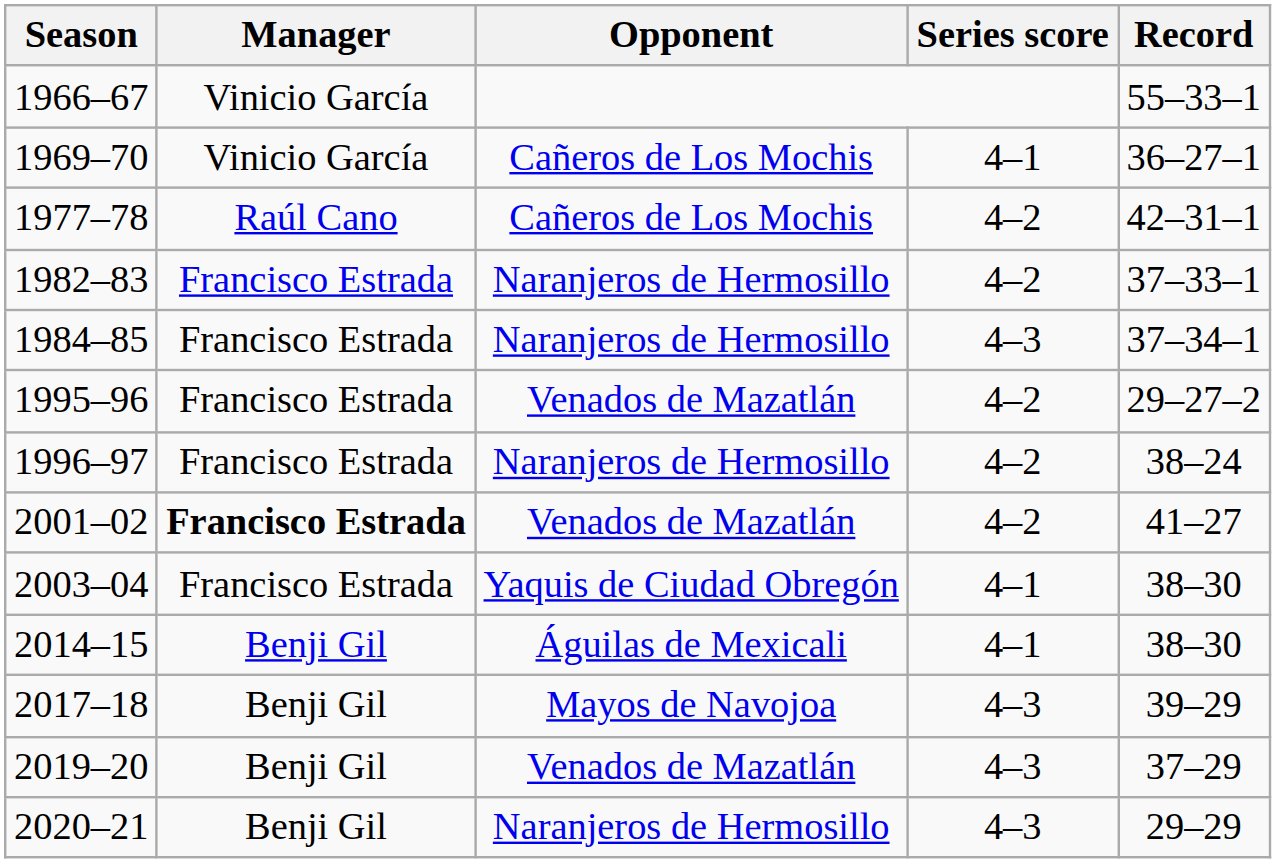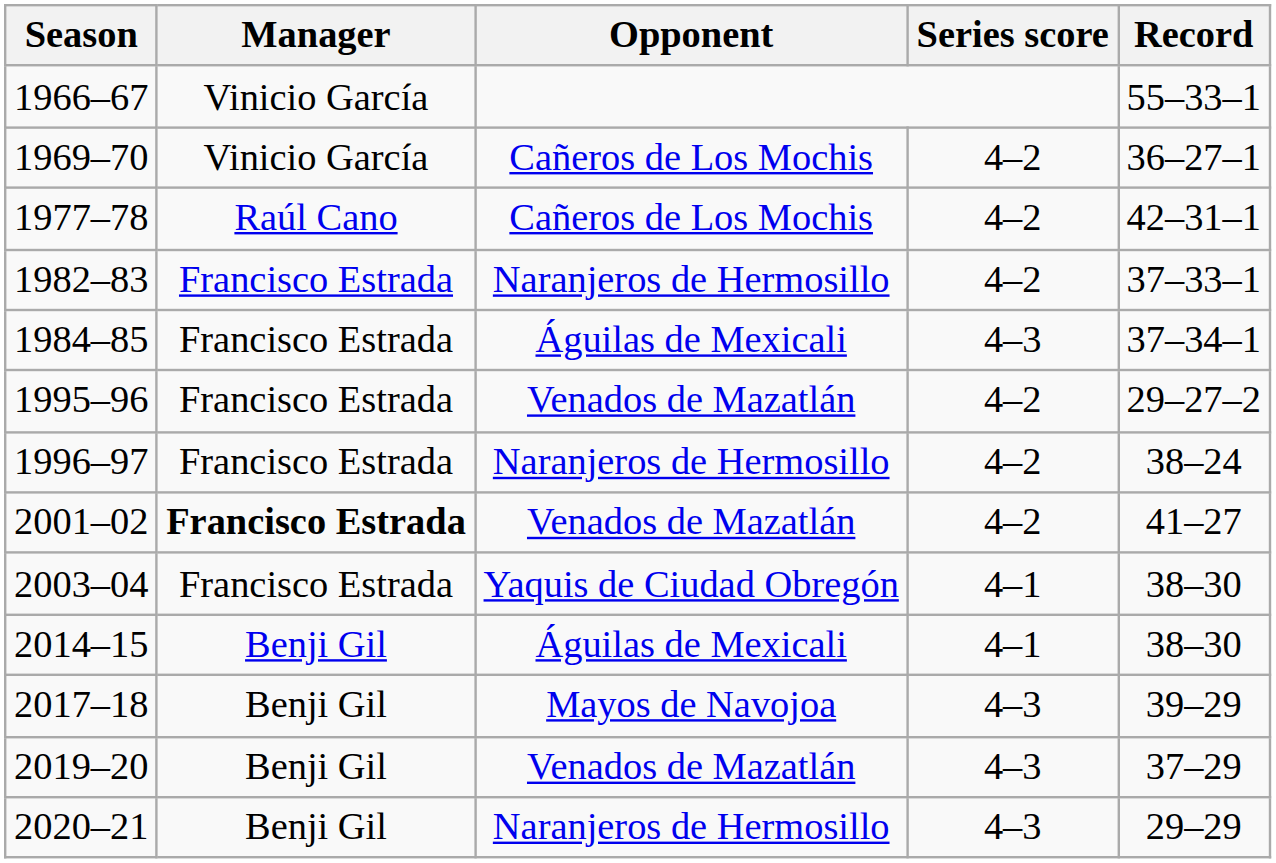(1013, 156) 4–1 -> (1013, 156) 4–2
(691, 339) Naranjeros de Hermosillo -> (691, 339) Águilas de Mexicali
